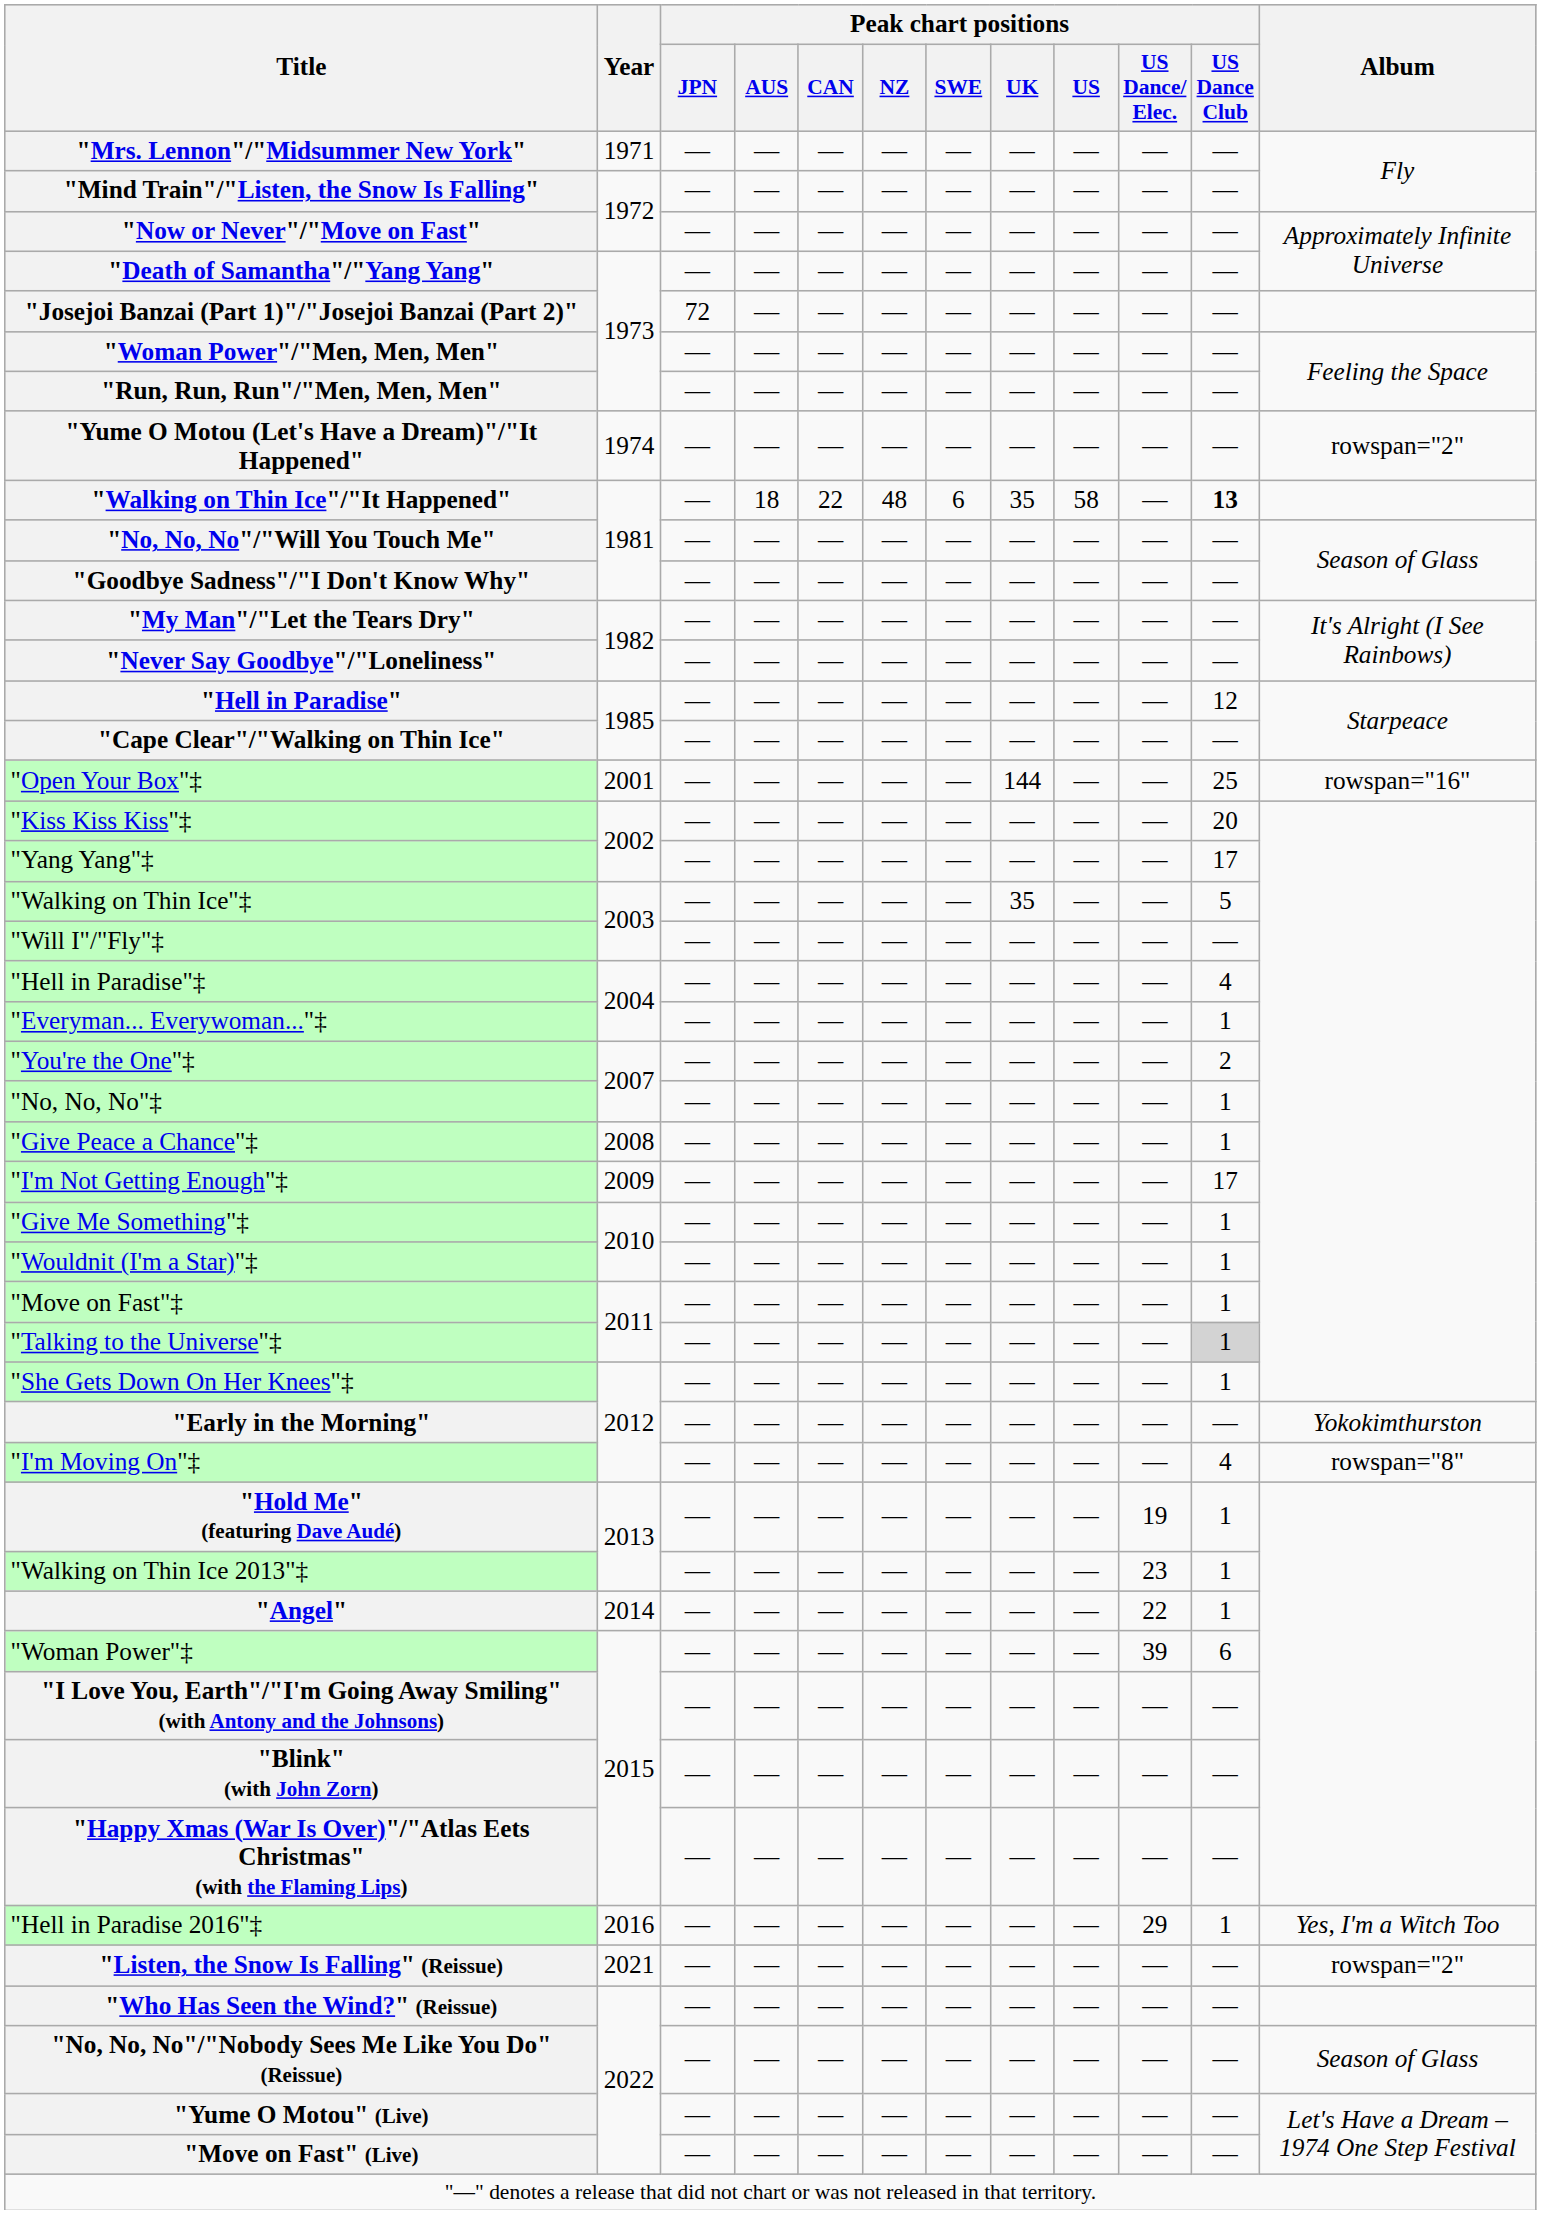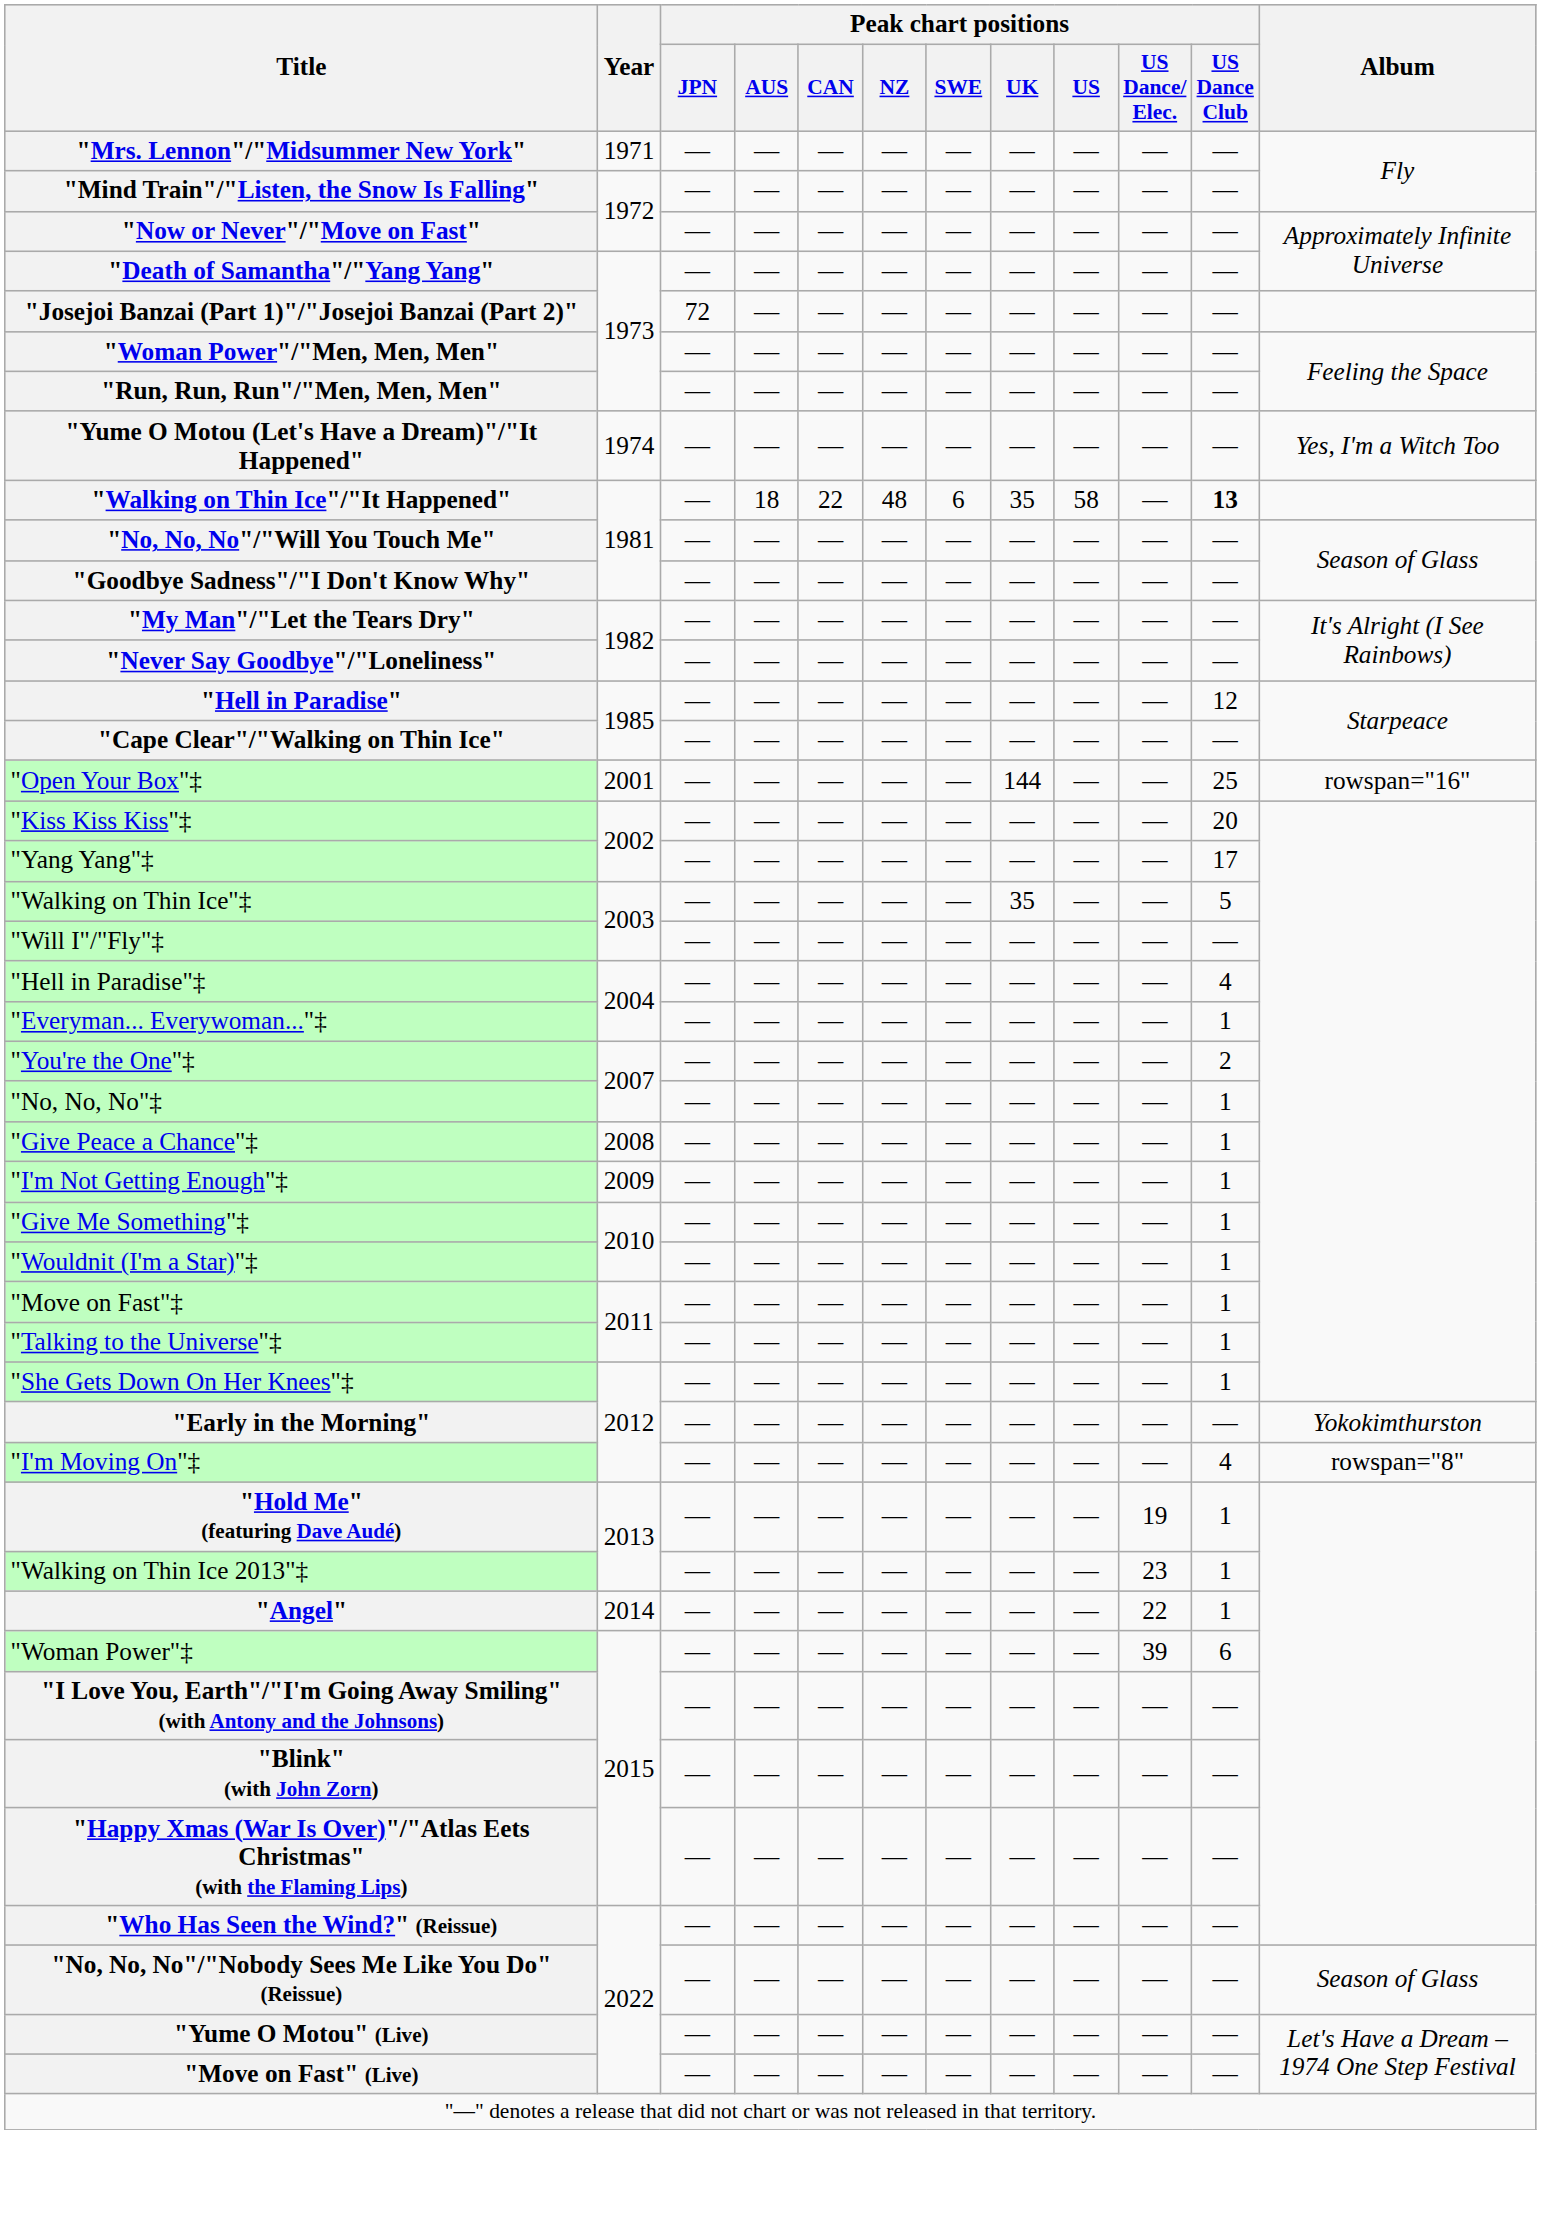(1397, 445) rowspan="2" -> (1397, 445) Yes, I'm a Witch Too
(1225, 1181) 17 -> (1225, 1181) 1
(1225, 1341) lightgrey background -> (1225, 1341) no background
- row: (136, 1924)
- row: (301, 1965)
